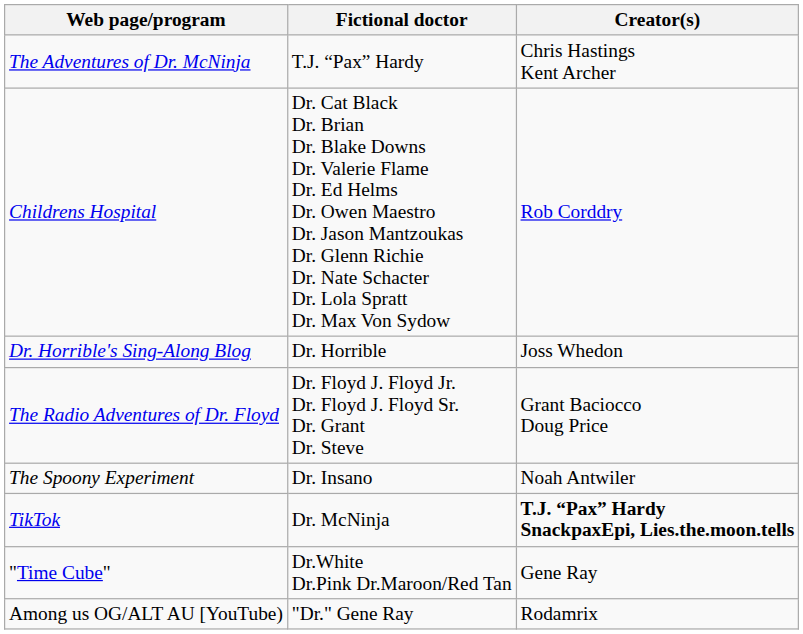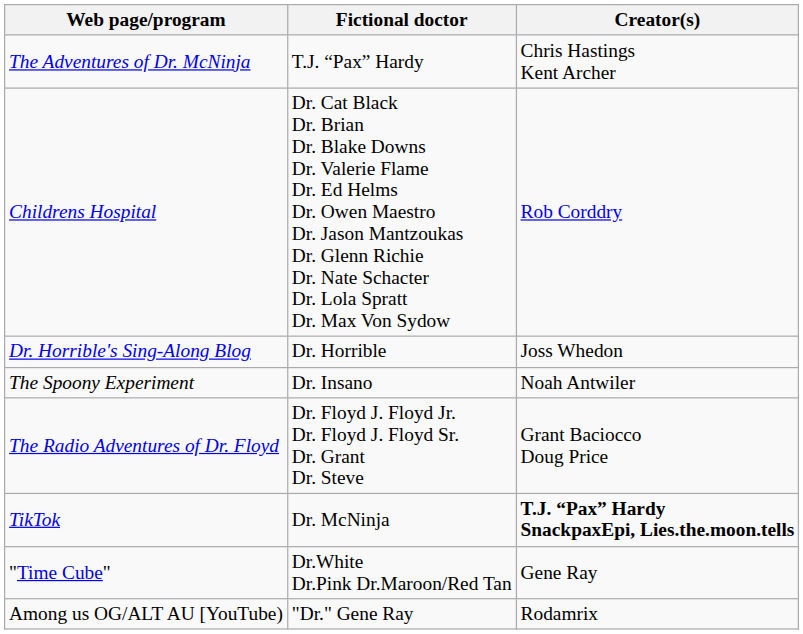rows swapped: (144, 414) <-> (102, 478)
